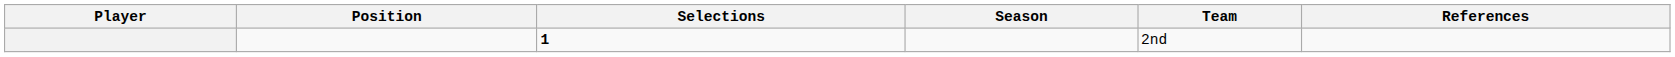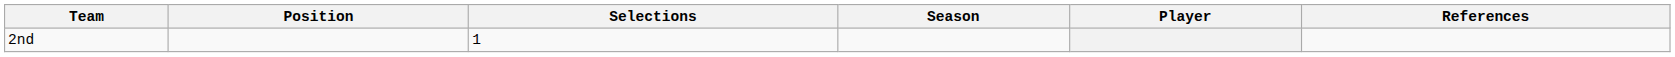columns swapped: (121, 16) <-> (1219, 16)
(545, 40) bold -> (476, 40) normal
